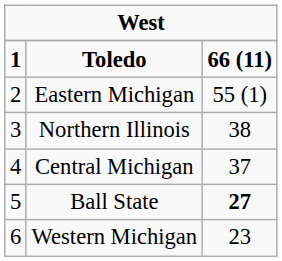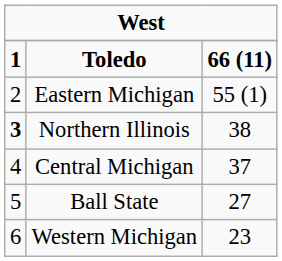(16, 130) normal -> (16, 130) bold
(240, 201) bold -> (240, 201) normal
